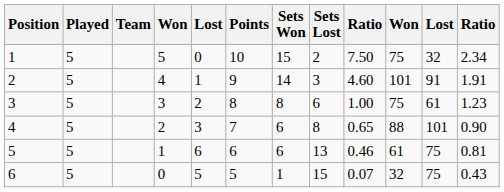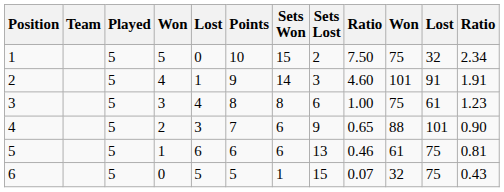columns swapped: (133, 24) <-> (88, 24)
(198, 103) 2 -> (198, 103) 4
(316, 127) 8 -> (316, 127) 9
